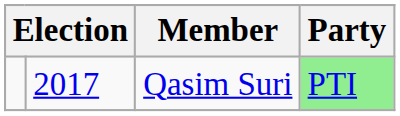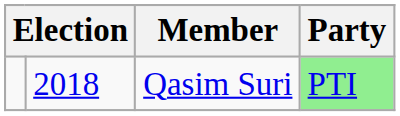(66, 82) 2017 -> (66, 82) 2018
